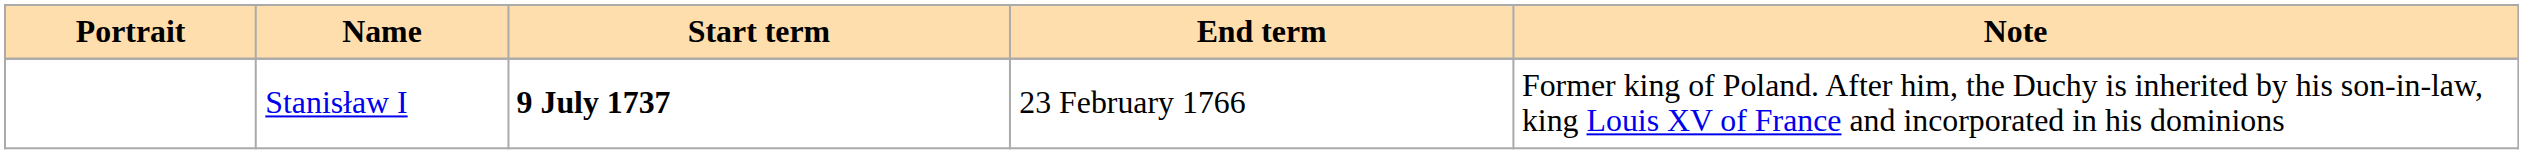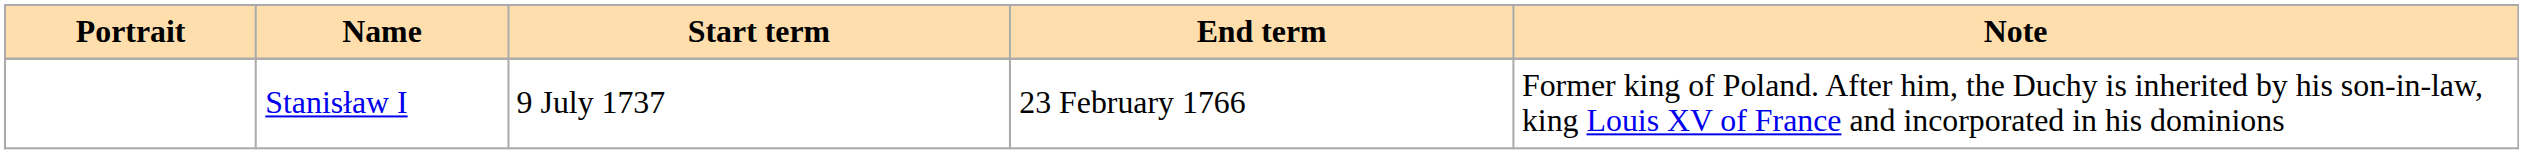(594, 103) bold -> (591, 103) normal
